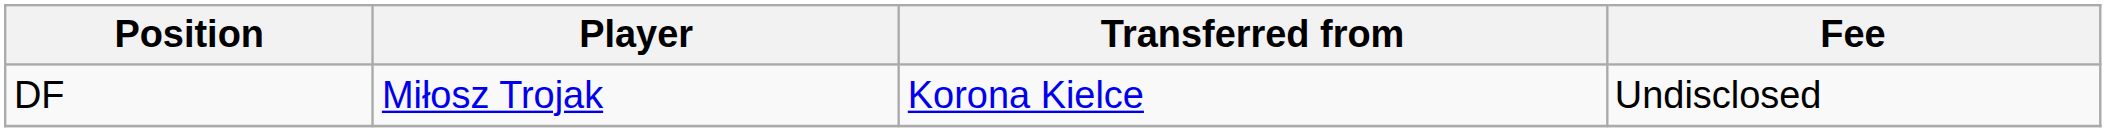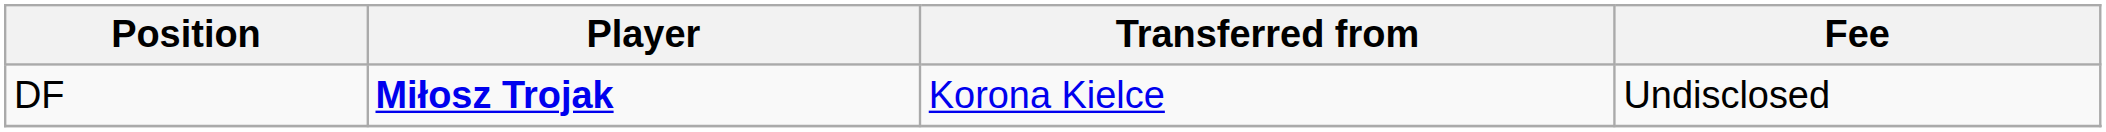(493, 94) normal -> (495, 94) bold
